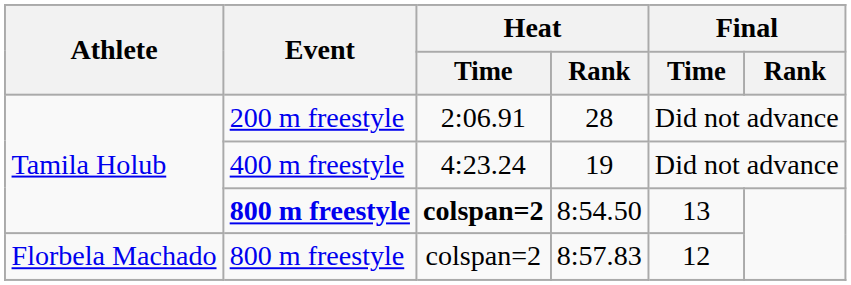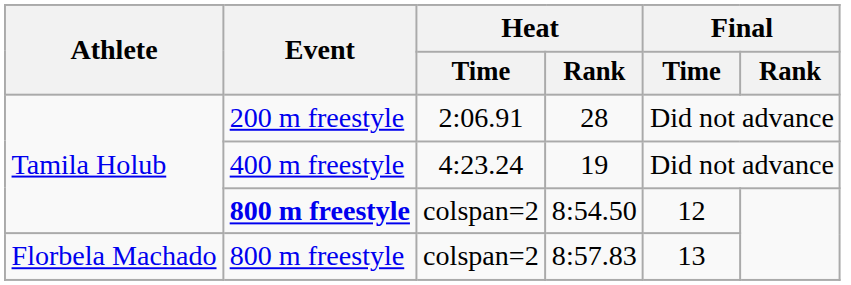(483, 210) bold -> (481, 210) normal
(696, 210) 13 -> (691, 210) 12
(696, 257) 12 -> (691, 257) 13
